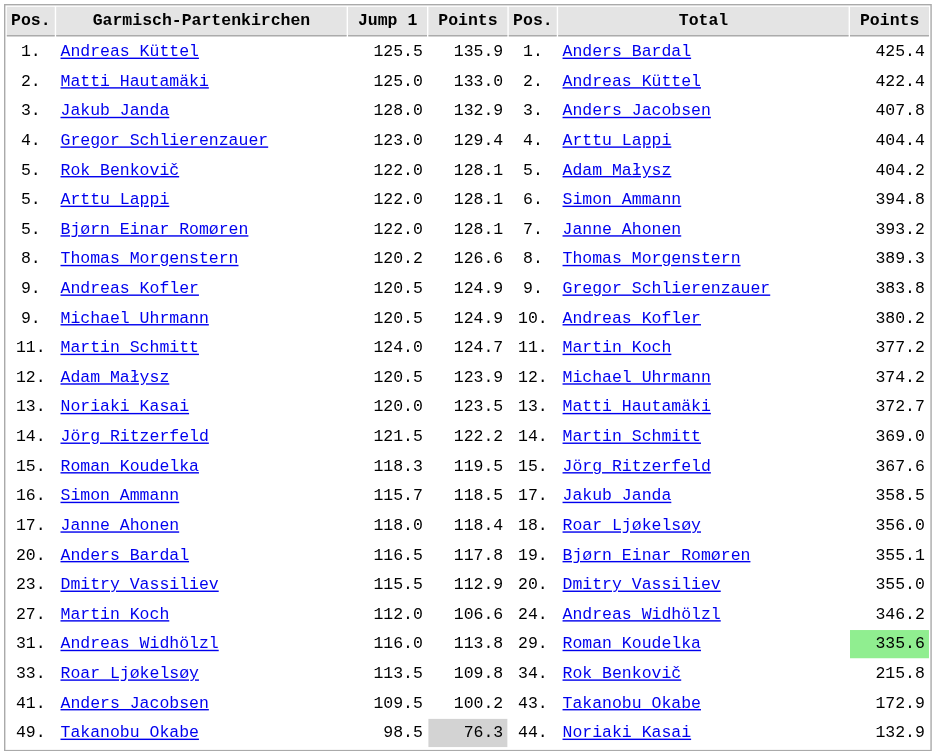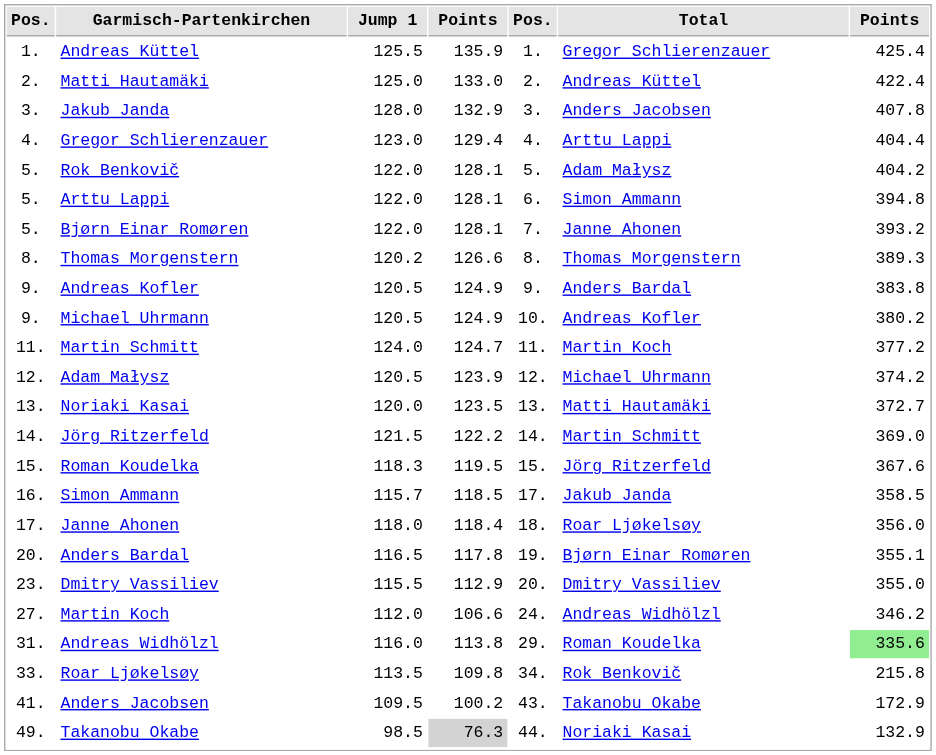(627, 52) Anders Bardal -> (666, 52) Gregor Schlierenzauer
(666, 289) Gregor Schlierenzauer -> (627, 289) Anders Bardal
